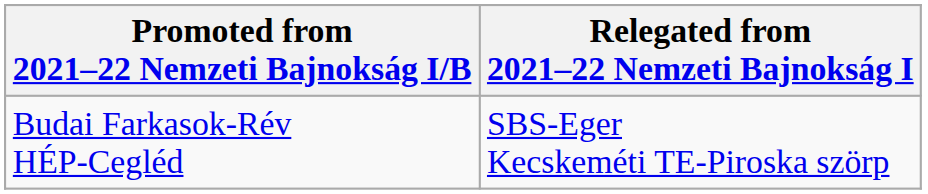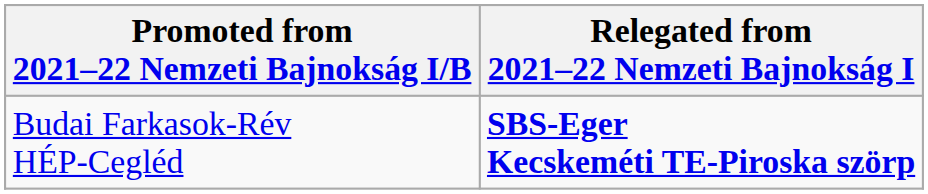(688, 141) normal -> (701, 141) bold
